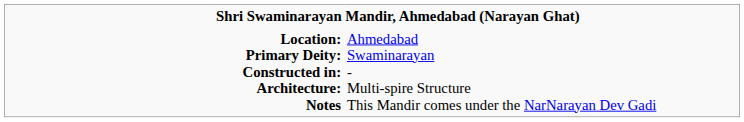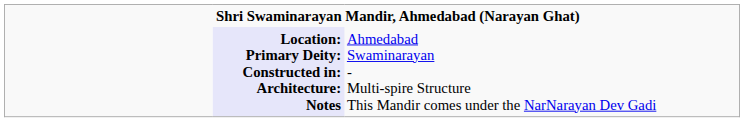(292, 71) no background -> (292, 71) lavender background
